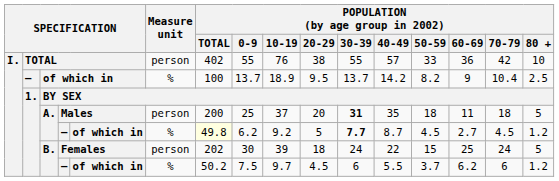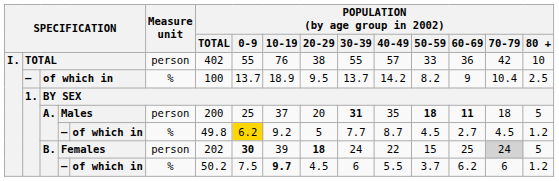(430, 114) normal -> (430, 114) bold
(467, 114) normal -> (467, 114) bold
(214, 132) lightyellow background -> (214, 132) no background
(248, 132) no background -> (248, 132) gold background
(356, 132) bold -> (356, 132) normal
(248, 150) normal -> (248, 150) bold
(319, 150) normal -> (319, 150) bold
(504, 150) no background -> (504, 150) lightgrey background
(282, 167) normal -> (282, 167) bold
